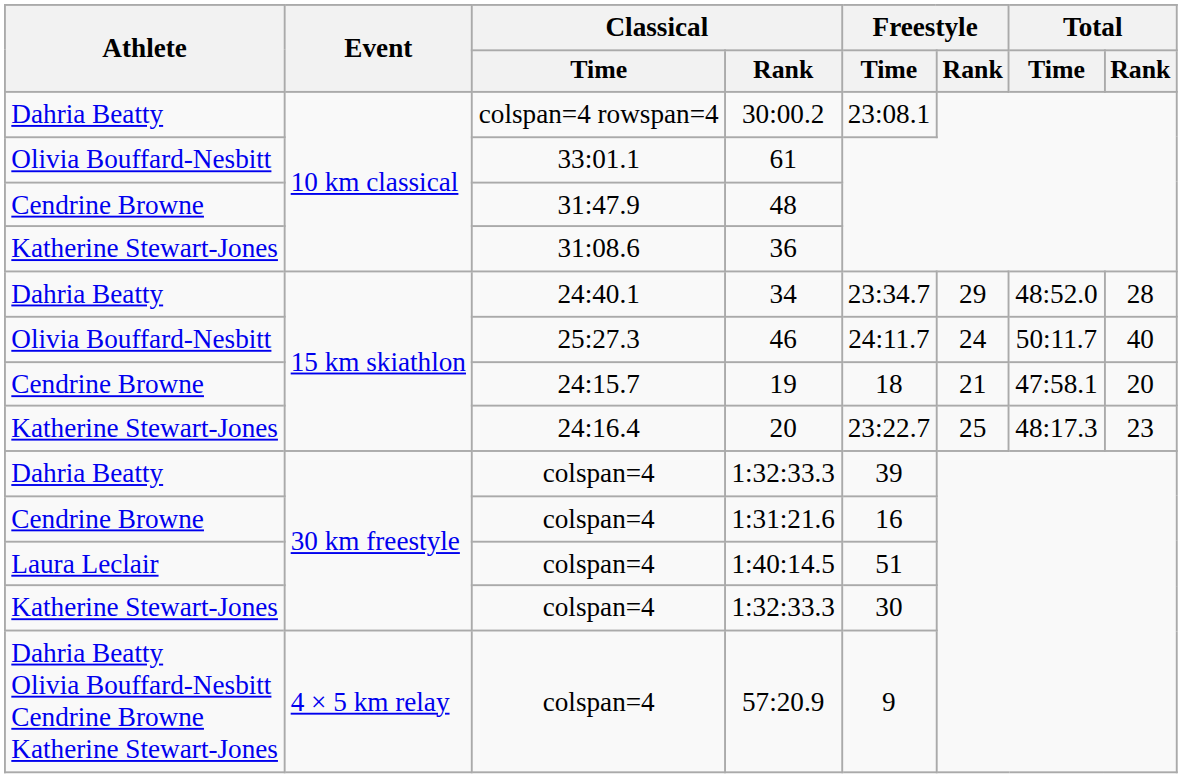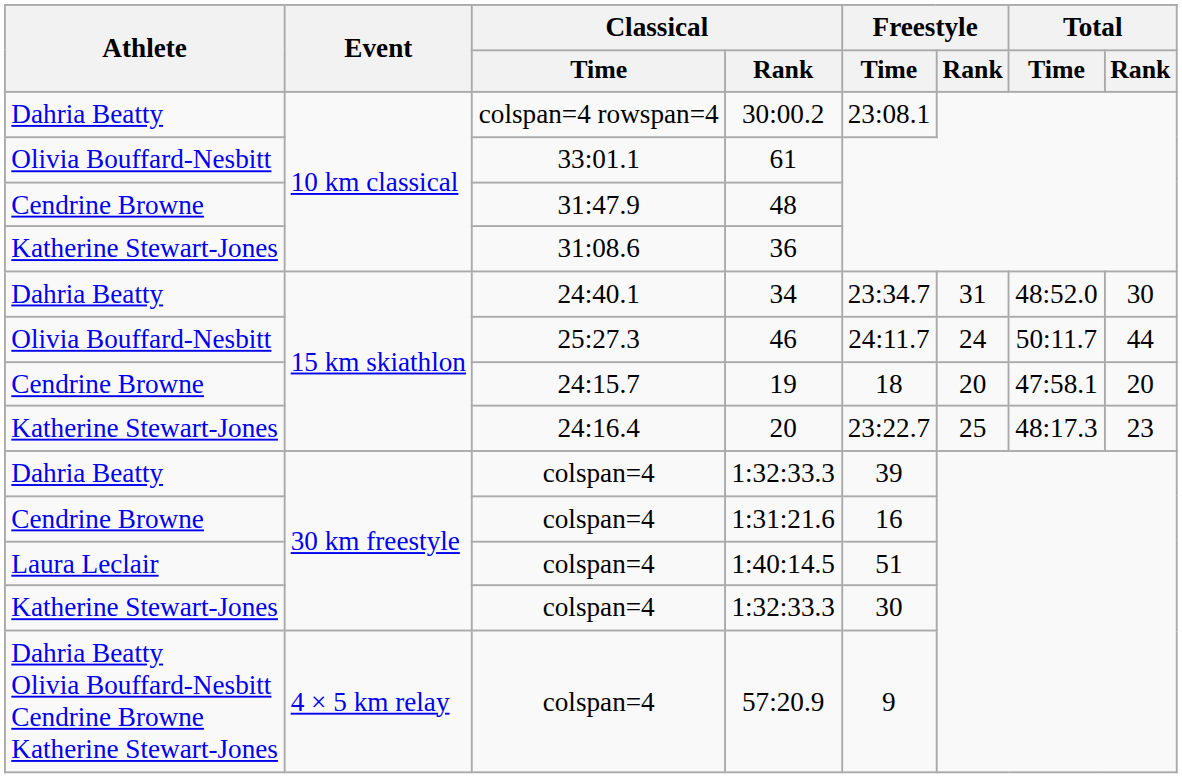(973, 294) 29 -> (973, 294) 31
(1140, 294) 28 -> (1140, 294) 30
(1140, 339) 40 -> (1140, 339) 44
(973, 384) 21 -> (973, 384) 20
